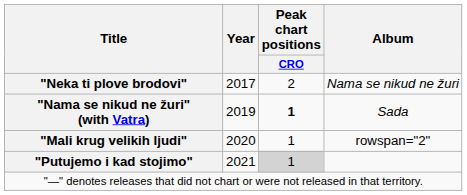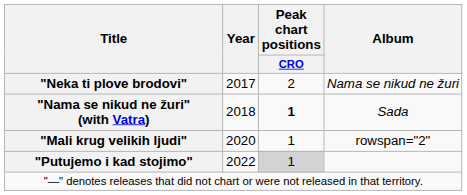(241, 112) 2019 -> (241, 112) 2018
(241, 161) 2021 -> (241, 161) 2022
